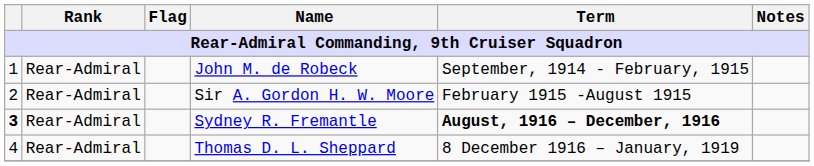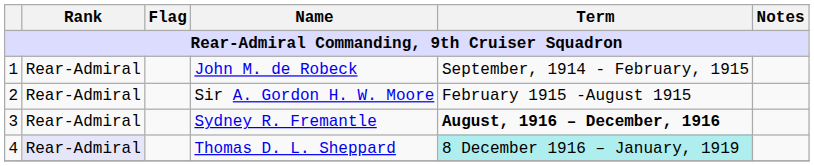(13, 122) bold -> (13, 122) normal
(83, 148) no background -> (83, 148) lavender background
(591, 148) no background -> (591, 148) paleturquoise background
